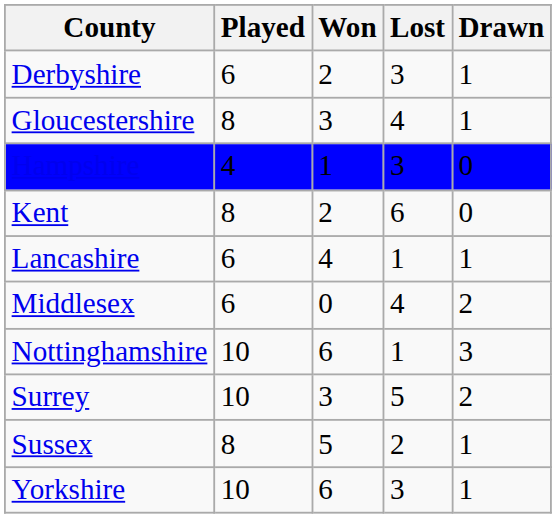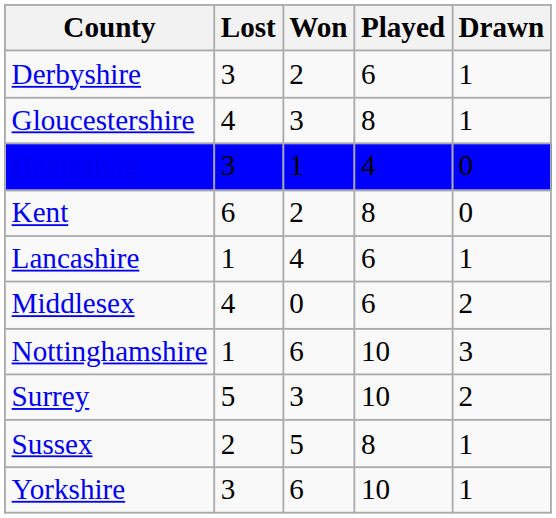columns swapped: (263, 27) <-> (418, 27)
